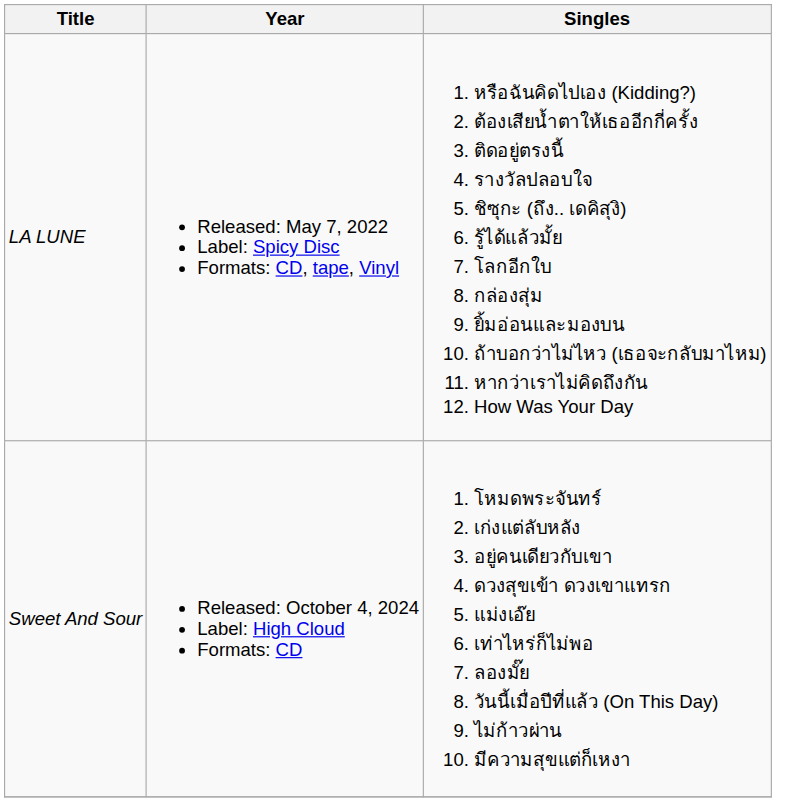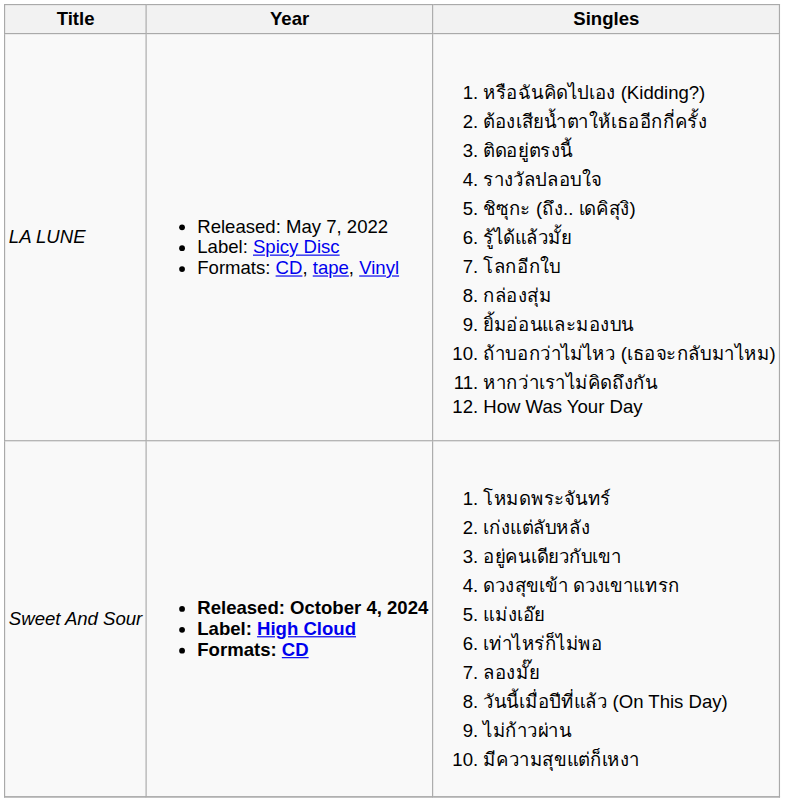(285, 629) normal -> (290, 629) bold
